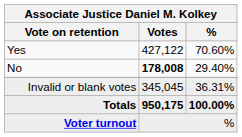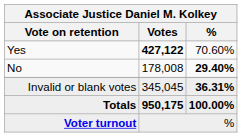(162, 50) normal -> (162, 50) bold
(162, 69) bold -> (162, 69) normal
(215, 69) normal -> (215, 69) bold
(215, 87) normal -> (215, 87) bold
